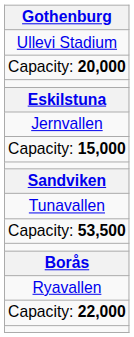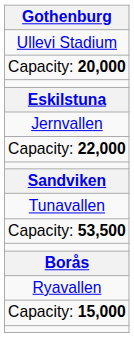(67, 149) Capacity: 15,000 -> (67, 149) Capacity: 22,000
(67, 312) Capacity: 22,000 -> (67, 312) Capacity: 15,000
